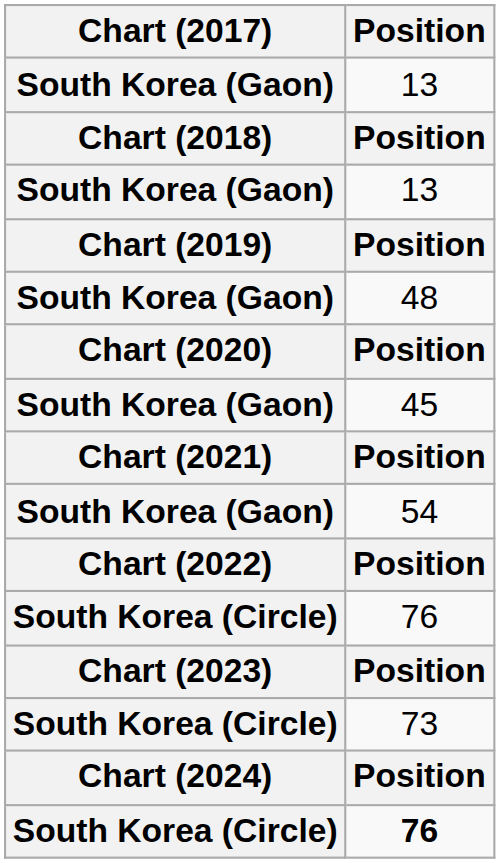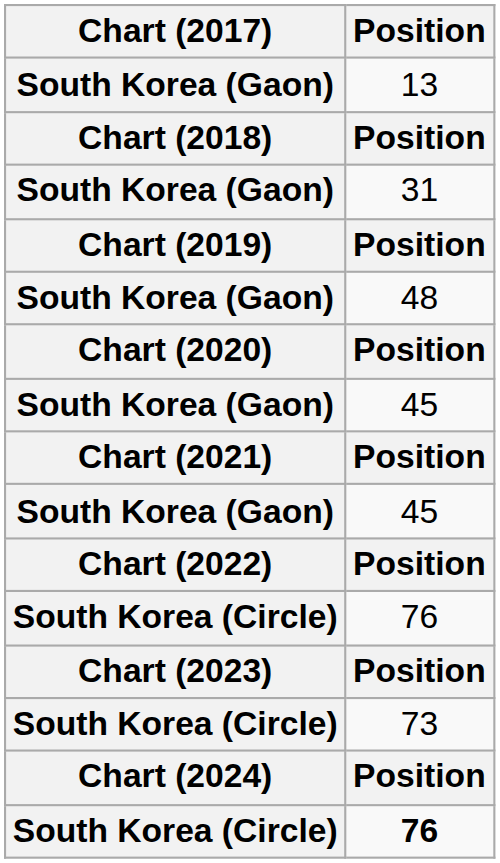(419, 191) 13 -> (419, 191) 31
(419, 510) 54 -> (419, 510) 45
